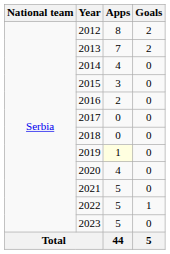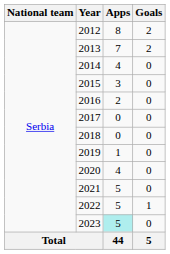(118, 153) lightyellow background -> (118, 153) no background
(118, 223) no background -> (118, 223) paleturquoise background
